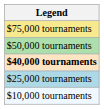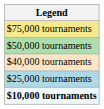(52, 62) bold -> (49, 62) normal
(49, 95) normal -> (52, 95) bold
